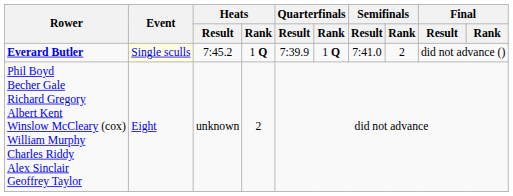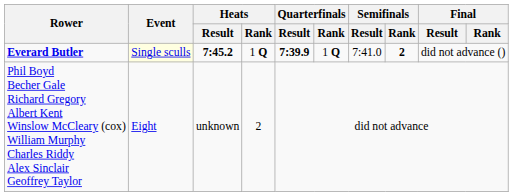(218, 52) normal -> (218, 52) bold
(294, 52) normal -> (294, 52) bold
(402, 52) normal -> (402, 52) bold
